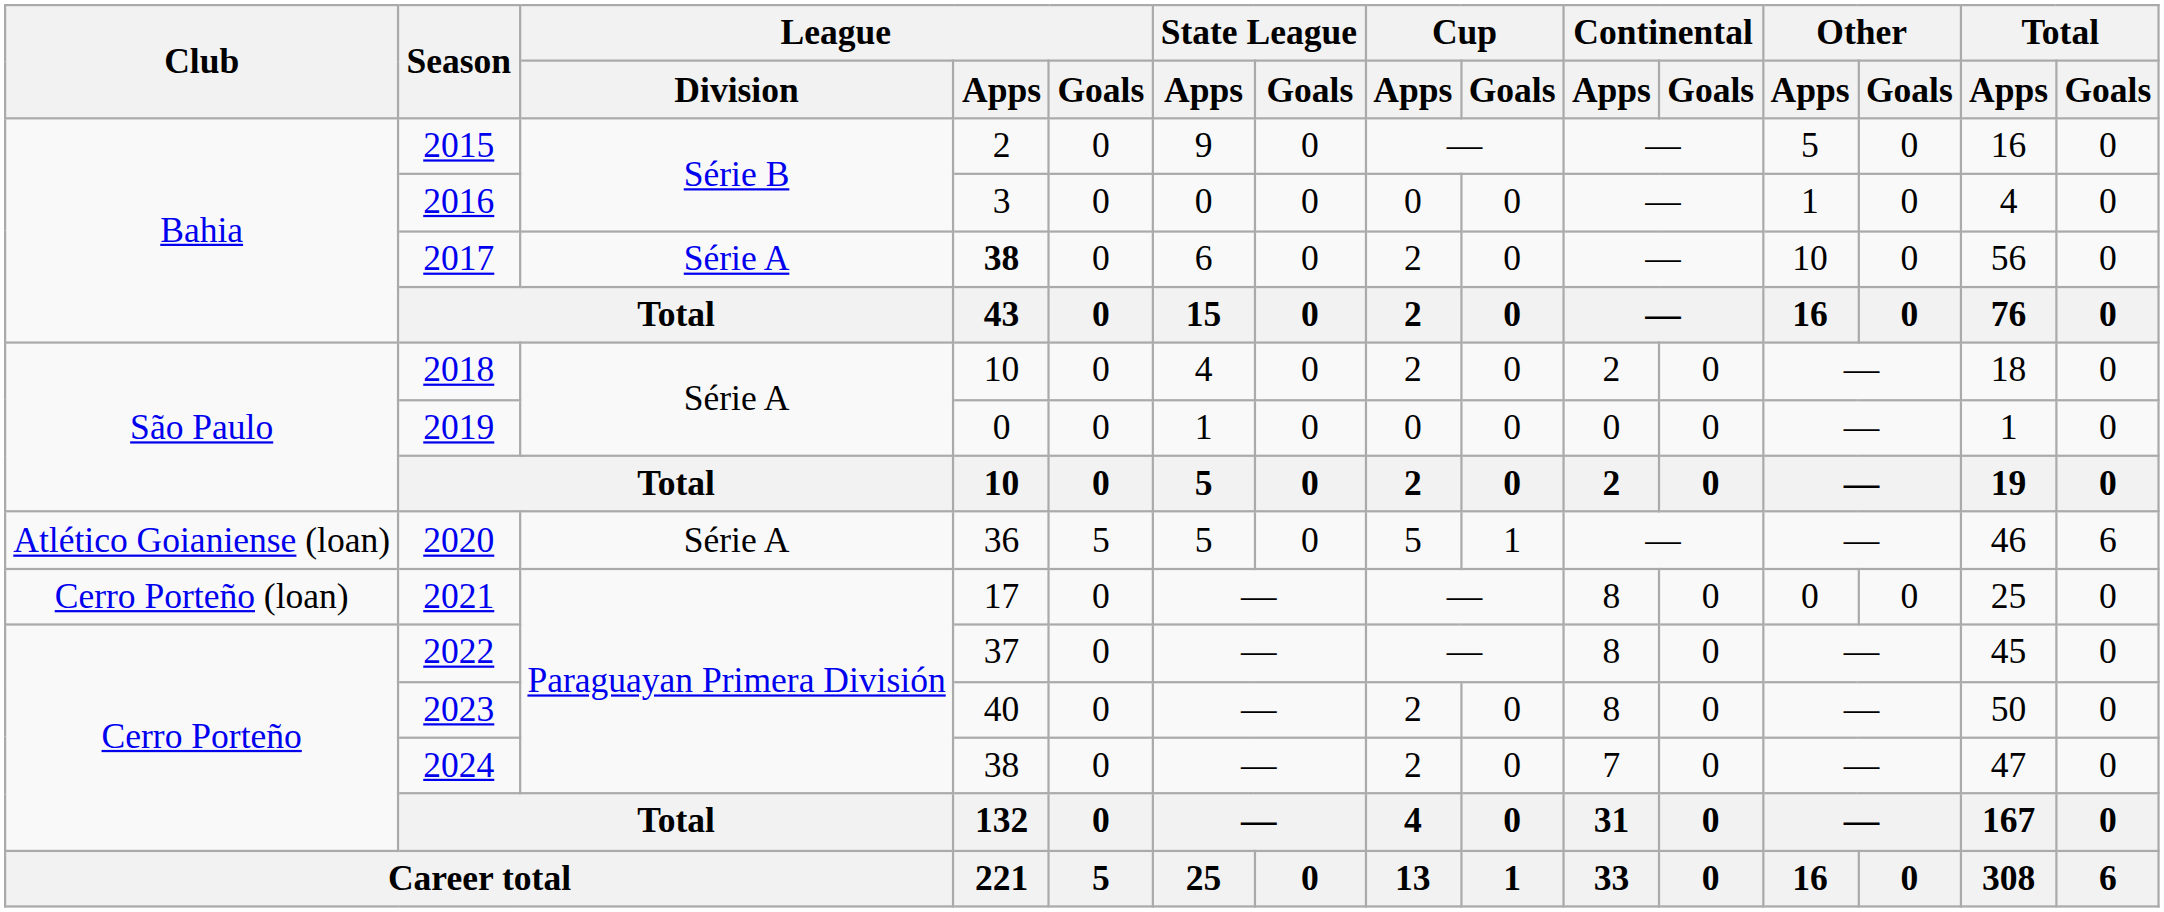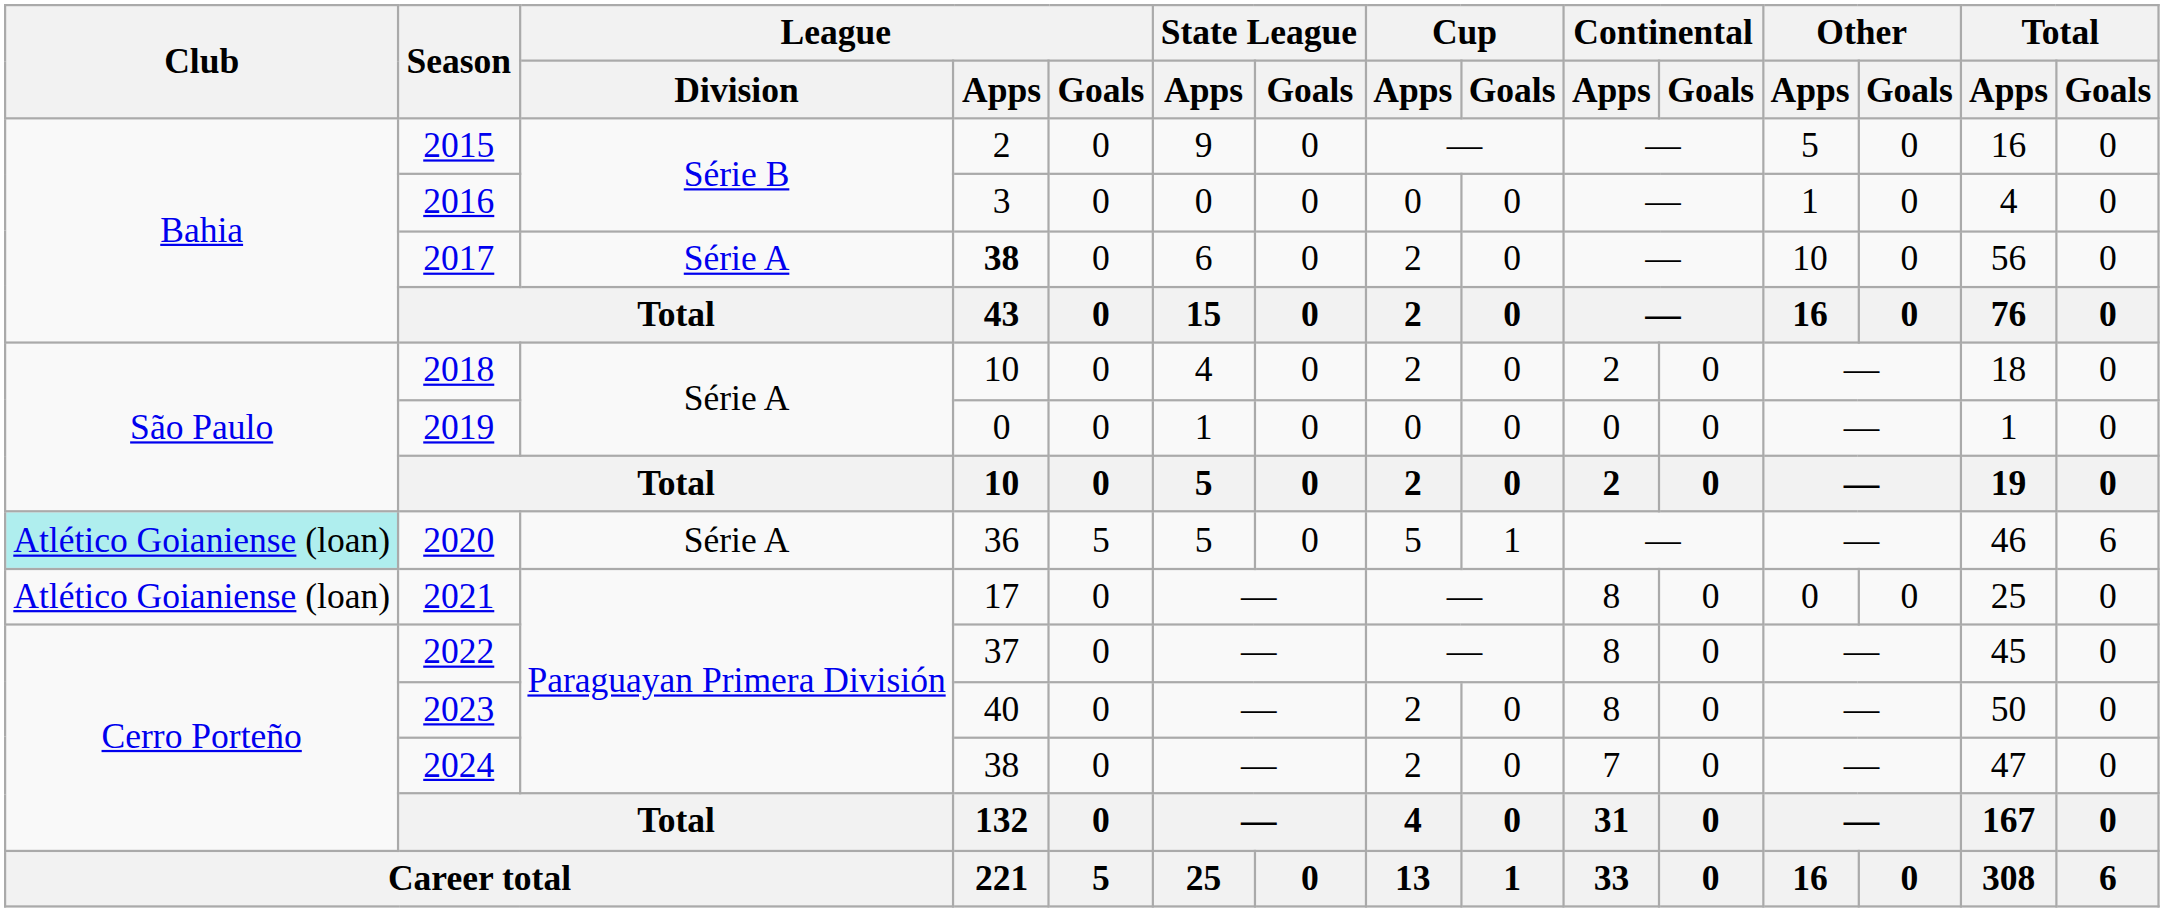(202, 539) no background -> (202, 539) paleturquoise background
(202, 595) Cerro Porteño (loan) -> (202, 595) Atlético Goianiense (loan)
